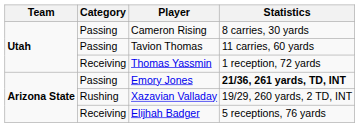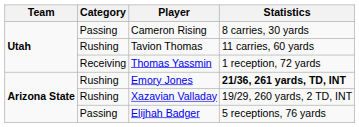(99, 46) Passing -> (99, 46) Rushing
(99, 80) Passing -> (99, 80) Rushing
(103, 113) Receiving -> (99, 113) Passing
